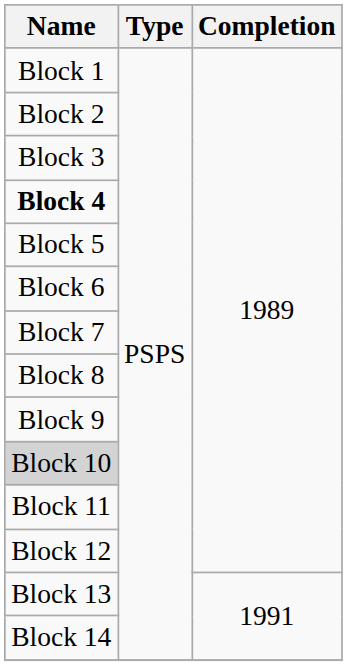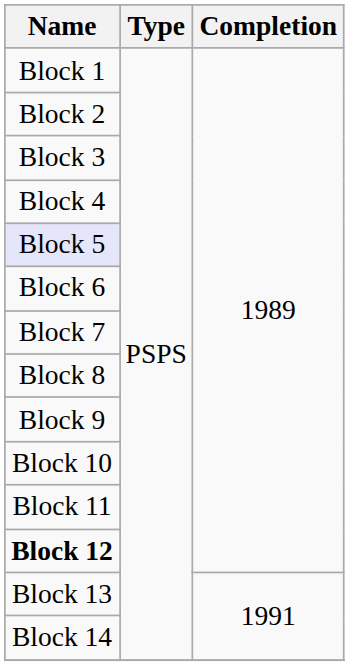(61, 200) bold -> (62, 200) normal
(61, 244) no background -> (62, 244) lavender background
(61, 462) lightgrey background -> (62, 462) no background
(61, 550) normal -> (62, 550) bold
